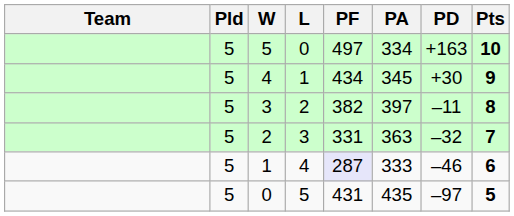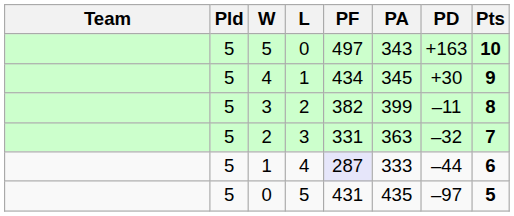(397, 48) 334 -> (397, 48) 343
(397, 107) 397 -> (397, 107) 399
(446, 166) –46 -> (446, 166) –44
